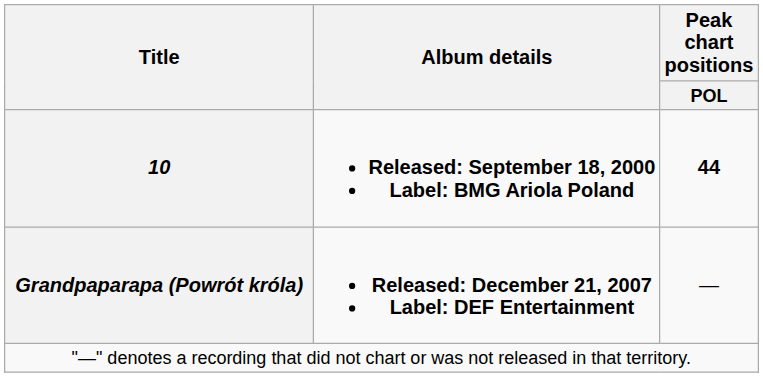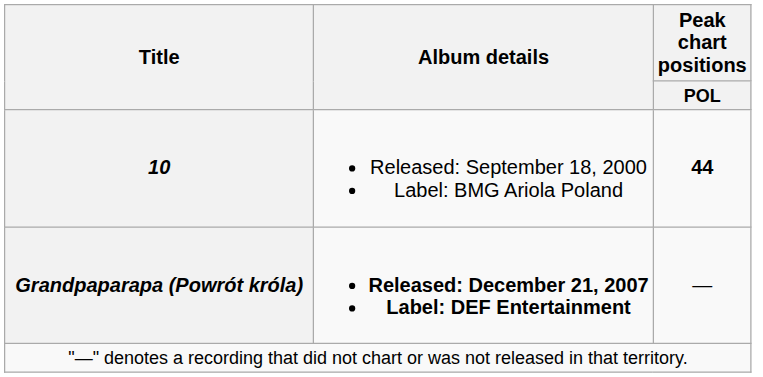(487, 179) bold -> (484, 179) normal
